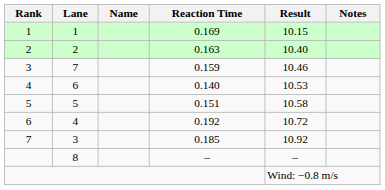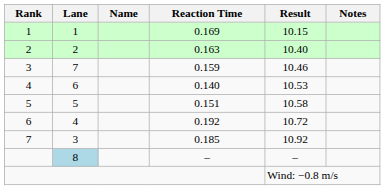(75, 157) no background -> (75, 157) lightblue background
